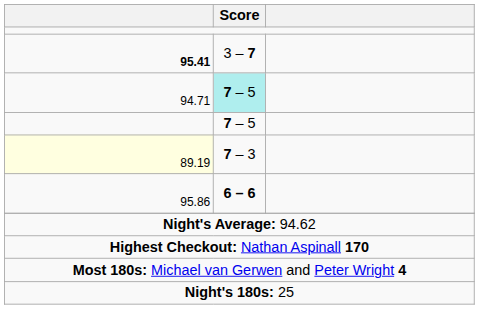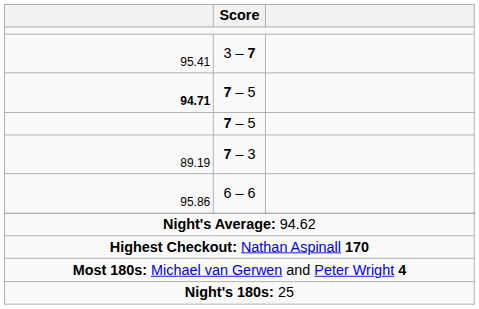(195, 61) bold -> (195, 62) normal
(195, 101) normal -> (195, 100) bold
(239, 92) paleturquoise background -> (239, 92) no background
(195, 163) lightyellow background -> (195, 163) no background
(239, 193) bold -> (239, 193) normal
